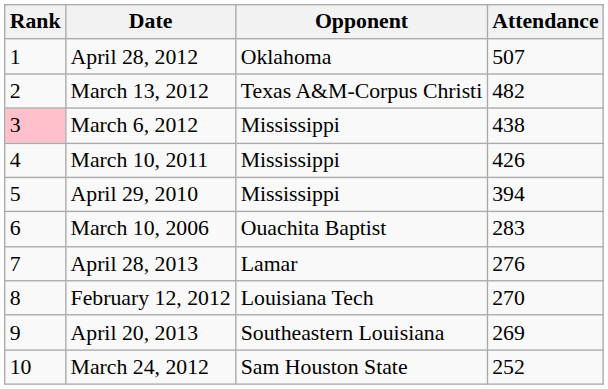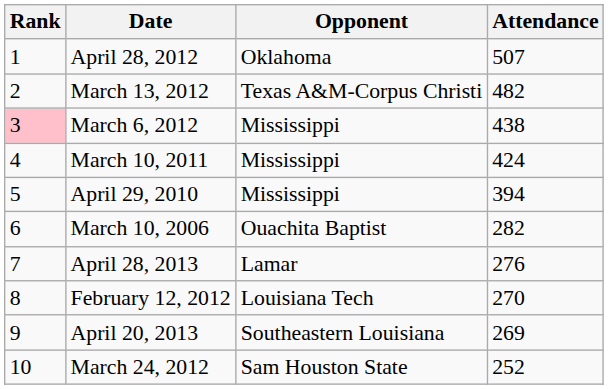(509, 159) 426 -> (509, 159) 424
(509, 228) 283 -> (509, 228) 282
